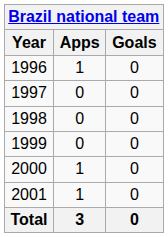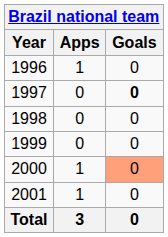(134, 93) normal -> (134, 93) bold
(134, 169) no background -> (134, 169) lightsalmon background
